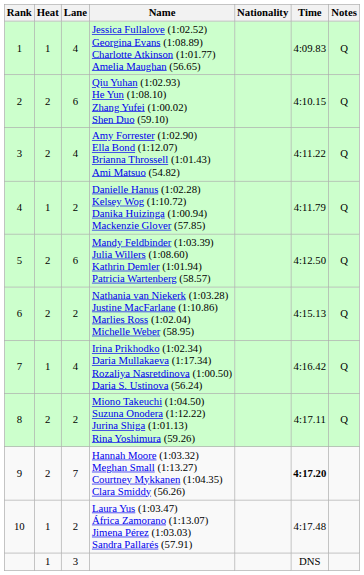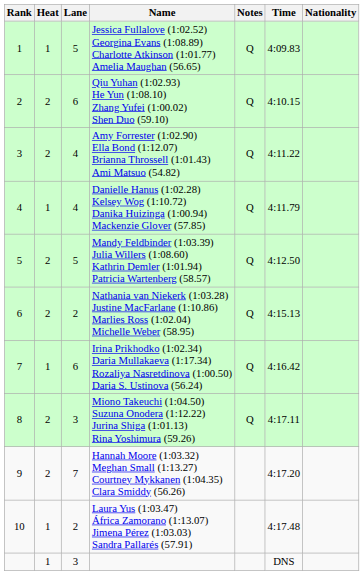columns swapped: (263, 13) <-> (344, 13)
(75, 48) 4 -> (75, 48) 5
(75, 207) 2 -> (75, 207) 4
(75, 260) 6 -> (75, 260) 5
(75, 367) 4 -> (75, 367) 6
(75, 420) 2 -> (75, 420) 3
(310, 473) bold -> (284, 473) normal
